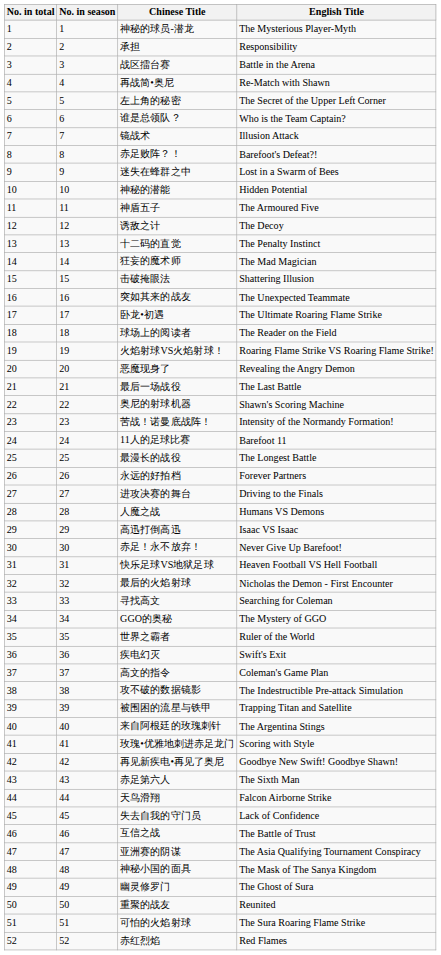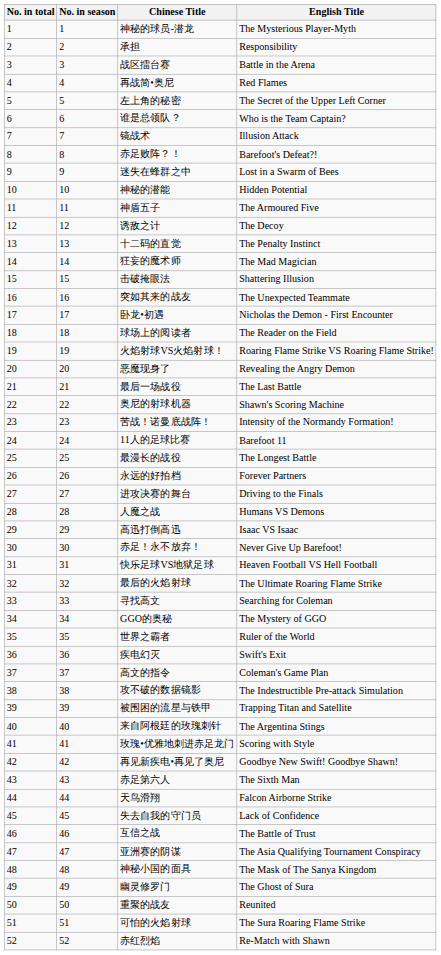(285, 83) Re-Match with Shawn -> (263, 83) Red Flames
(311, 315) The Ultimate Roaring Flame Strike -> (316, 315) Nicholas the Demon - First Encounter
(316, 583) Nicholas the Demon - First Encounter -> (311, 583) The Ultimate Roaring Flame Strike
(263, 941) Red Flames -> (285, 941) Re-Match with Shawn
